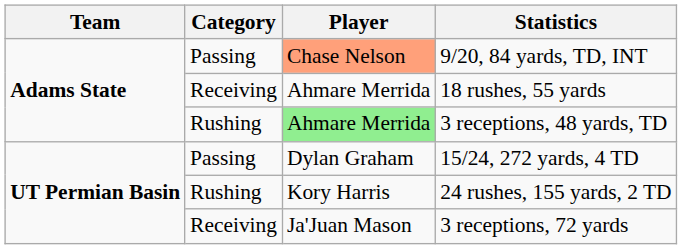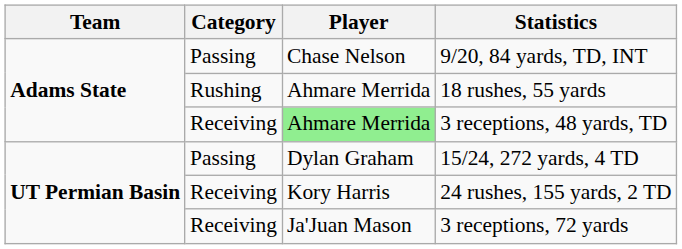(346, 55) lightsalmon background -> (346, 55) no background
(234, 89) Receiving -> (226, 89) Rushing
(226, 123) Rushing -> (234, 123) Receiving
(226, 191) Rushing -> (234, 191) Receiving
